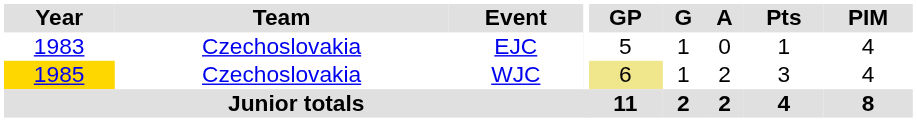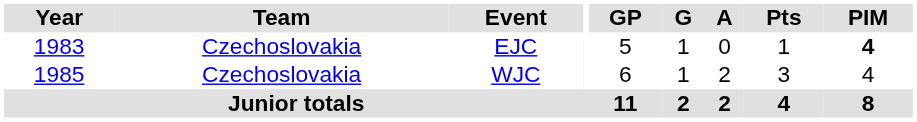(868, 46) normal -> (868, 46) bold
(59, 74) gold background -> (59, 74) no background
(625, 74) khaki background -> (625, 74) no background
